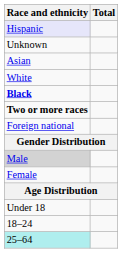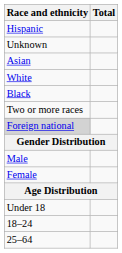(25, 28) lavender background -> (25, 28) no background
(19, 93) bold -> (19, 93) normal
(47, 110) bold -> (45, 110) normal
(40, 126) no background -> (40, 126) lightgrey background
(17, 158) lightgrey background -> (17, 158) no background
(19, 239) paleturquoise background -> (19, 239) no background
